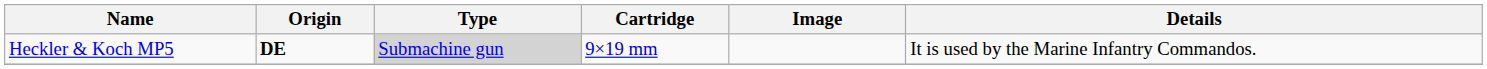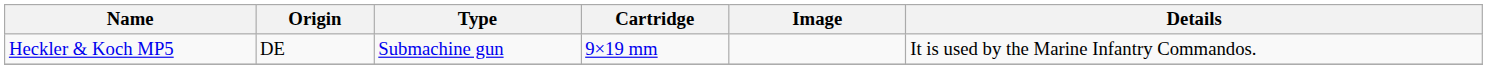(273, 49) bold -> (273, 49) normal
(441, 49) lightgrey background -> (441, 49) no background
